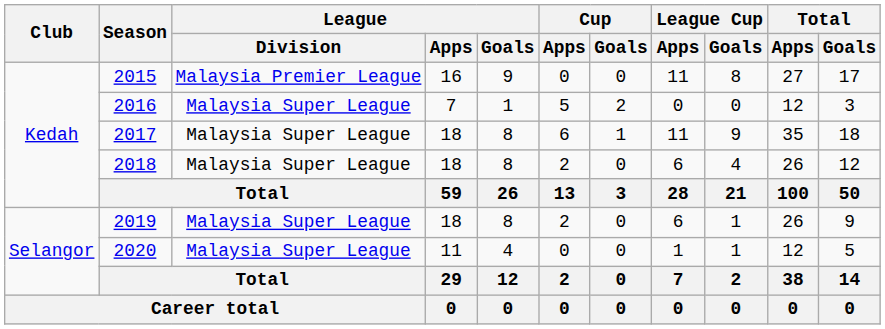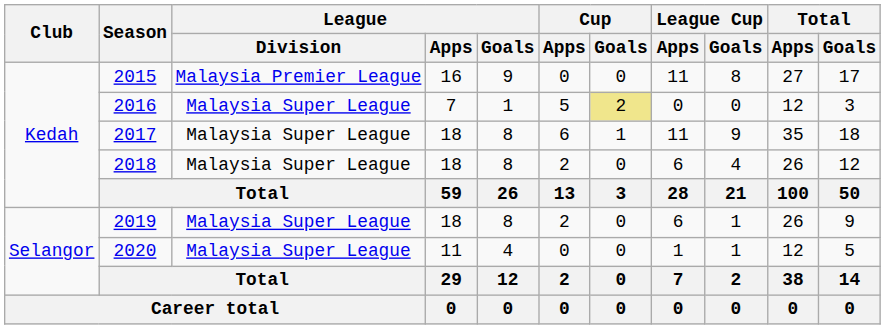(621, 106) no background -> (621, 106) khaki background
